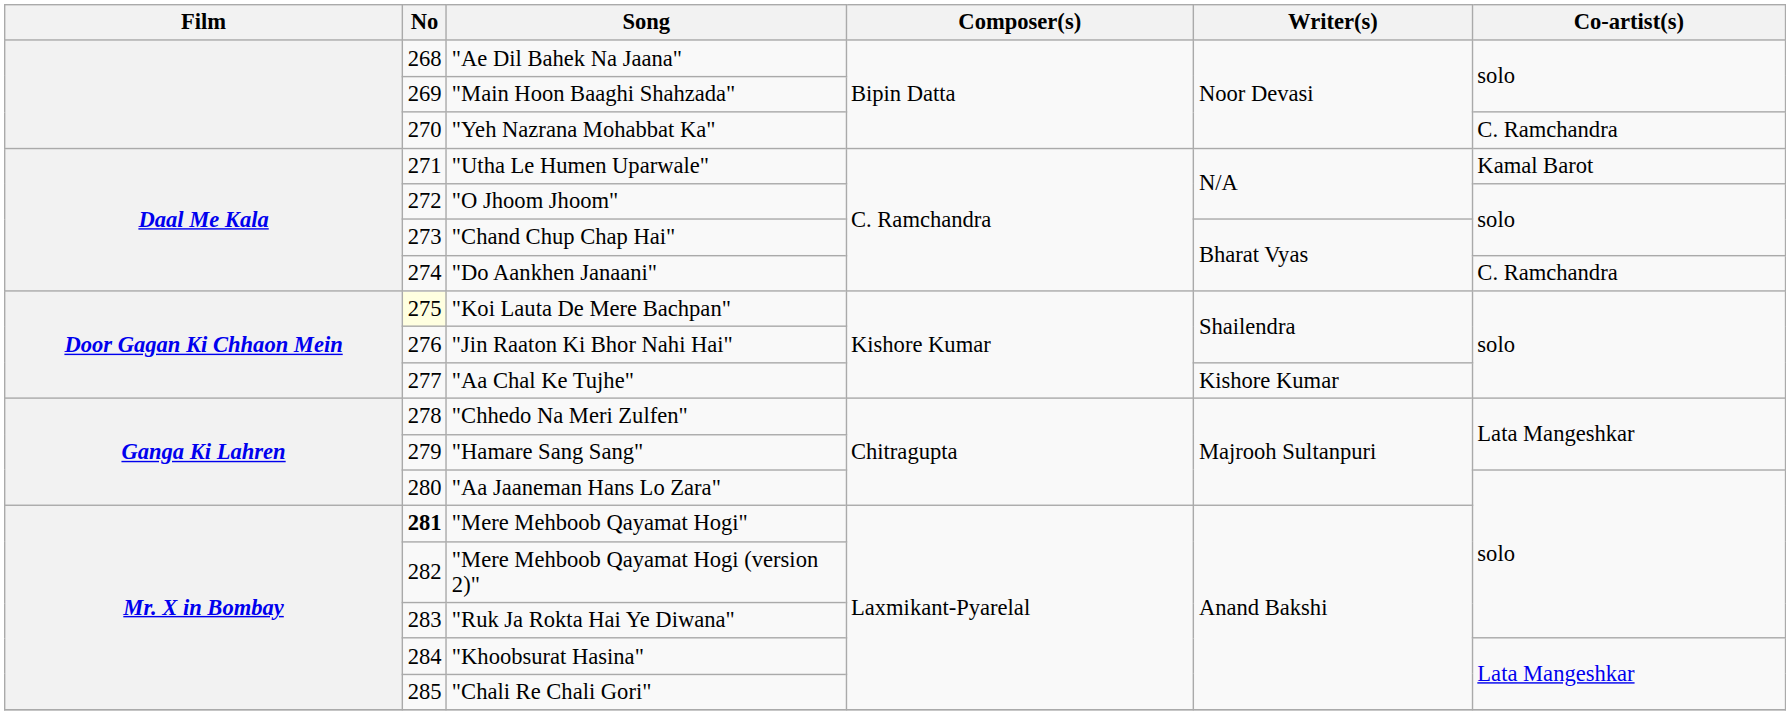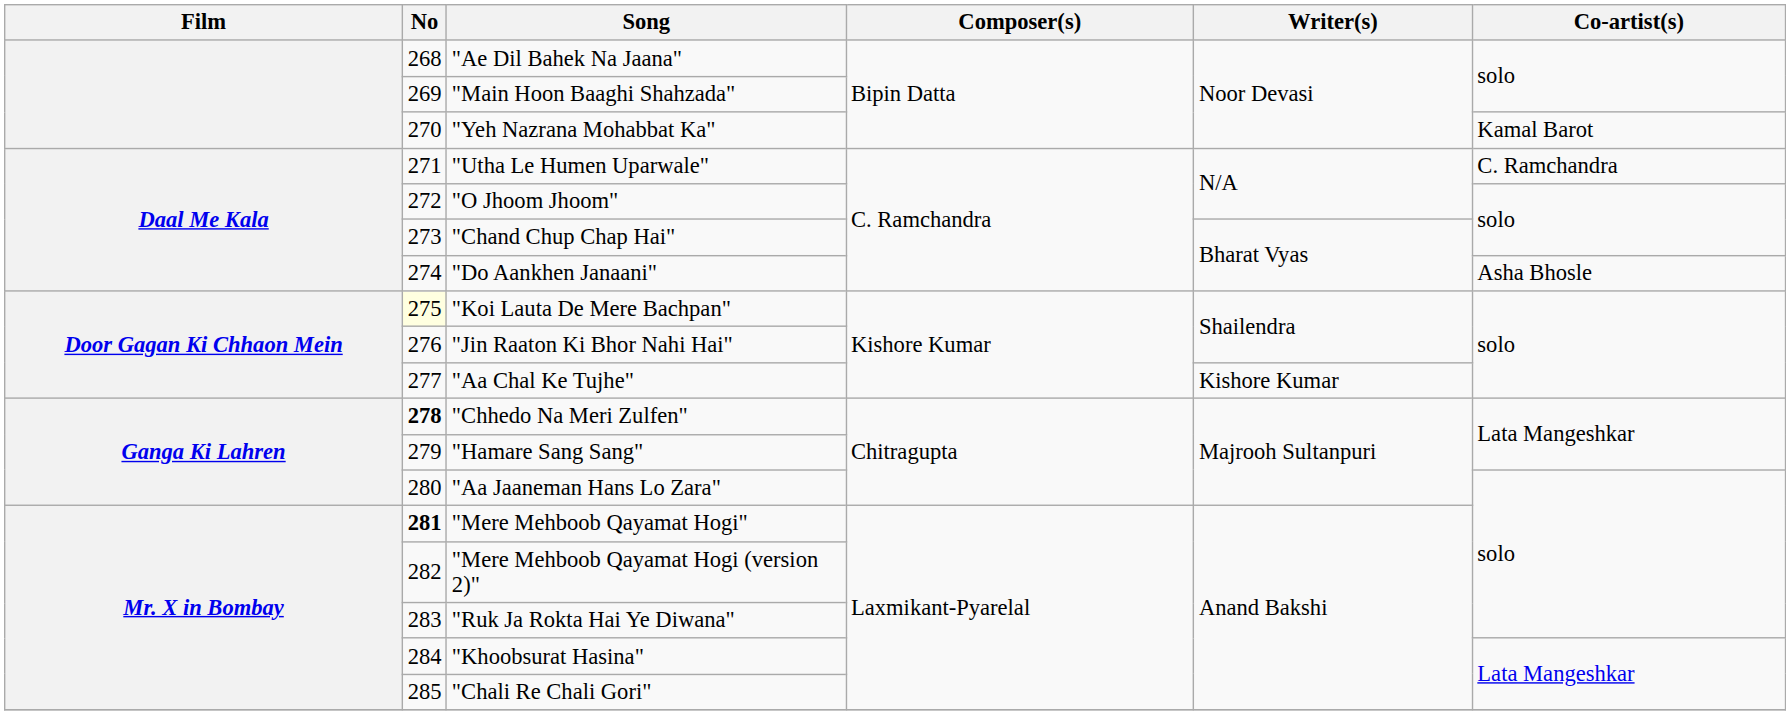(1548, 129) C. Ramchandra -> (1535, 129) Kamal Barot
(1535, 165) Kamal Barot -> (1548, 165) C. Ramchandra
(1548, 272) C. Ramchandra -> (1535, 272) Asha Bhosle
(425, 415) normal -> (425, 415) bold
